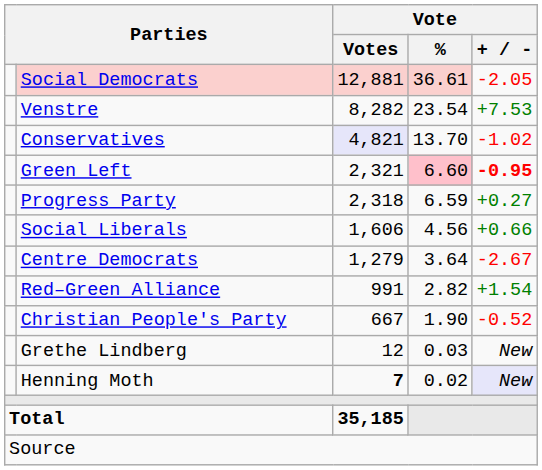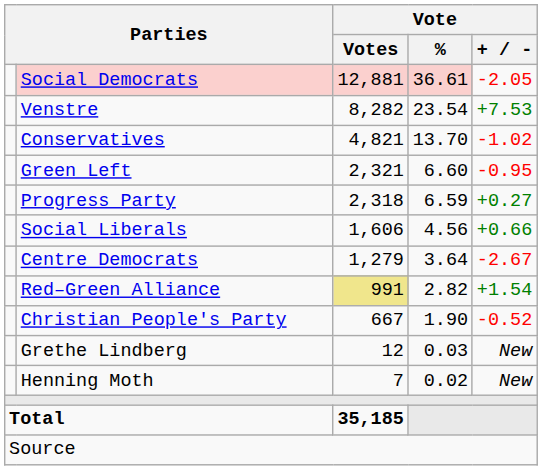(376, 140) lavender background -> (376, 140) no background
(446, 170) pink background -> (446, 170) no background
(505, 170) bold -> (505, 170) normal
(387, 291) no background -> (387, 291) khaki background
(398, 381) bold -> (398, 381) normal
(516, 381) lavender background -> (516, 381) no background
